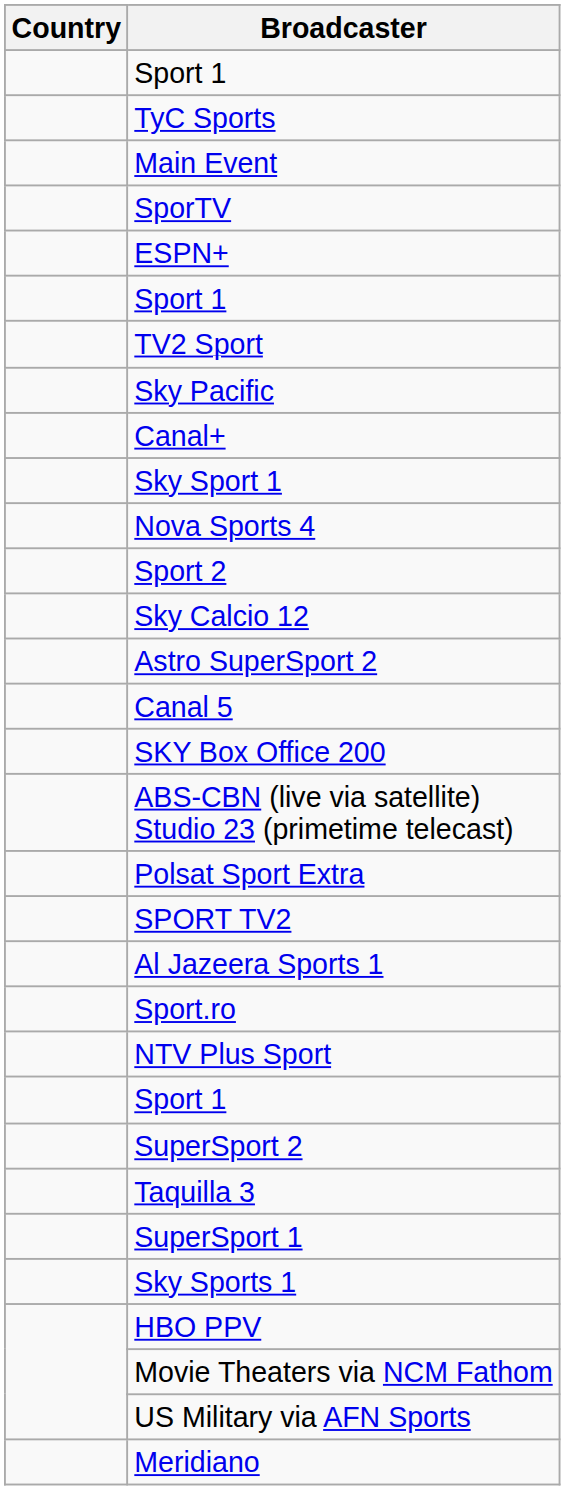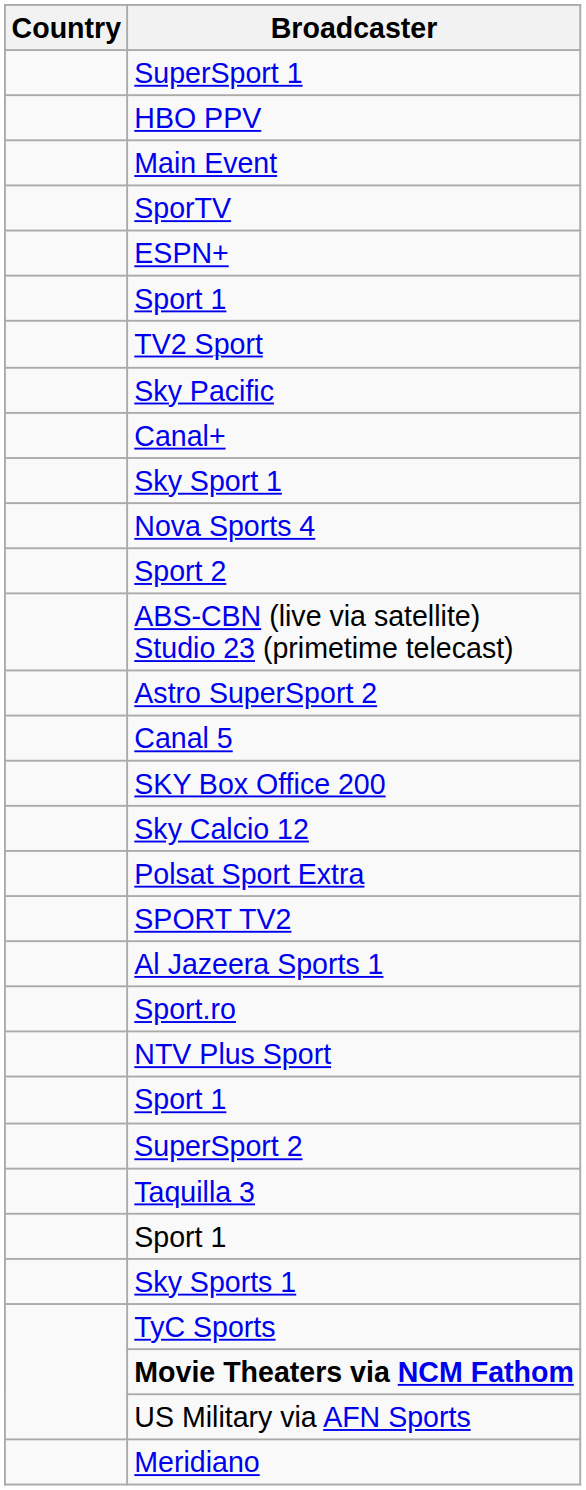(180, 73) Sport 1 -> (218, 73) SuperSport 1
(205, 118) TyC Sports -> (198, 118) HBO PPV
(222, 616) Sky Calcio 12 -> (324, 632) ABS-CBN (live via satellite) Studio 23 (primetime telecast)
(324, 813) ABS-CBN (live via satellite) Studio 23 (primetime telecast) -> (222, 829) Sky Calcio 12
(218, 1236) SuperSport 1 -> (180, 1236) Sport 1
(198, 1326) HBO PPV -> (205, 1326) TyC Sports
(344, 1372) normal -> (354, 1372) bold
